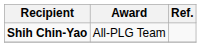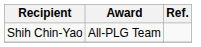(47, 32) bold -> (45, 32) normal
